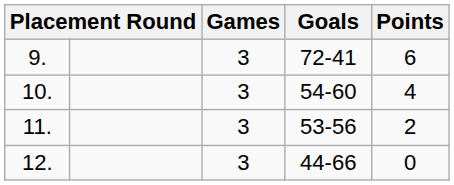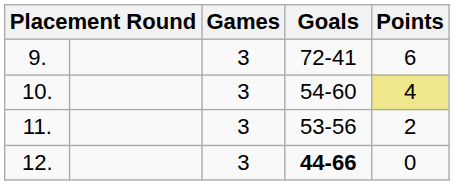(410, 92) no background -> (410, 92) khaki background
(328, 162) normal -> (328, 162) bold
